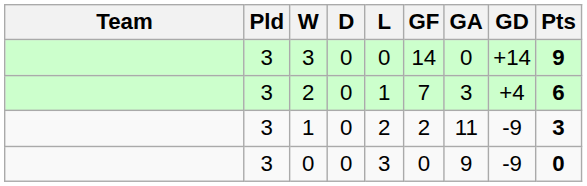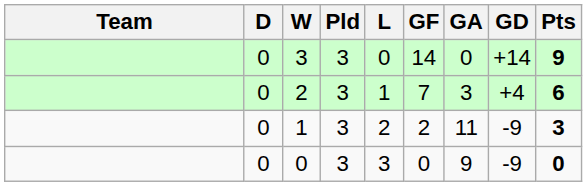columns swapped: (267, 22) <-> (346, 22)
